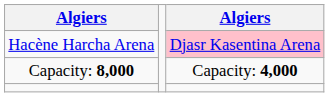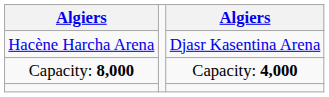(245, 44) pink background -> (245, 44) no background
